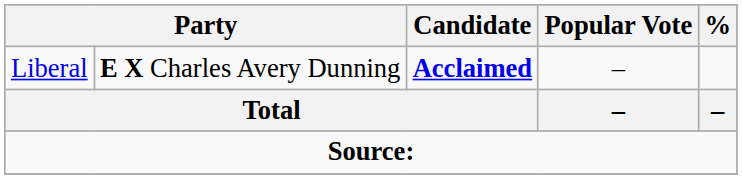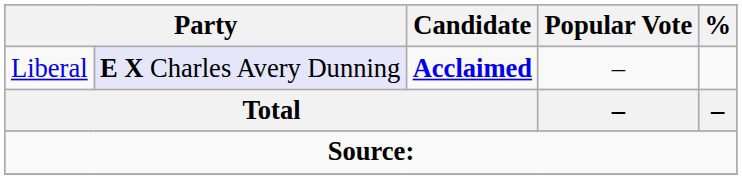(250, 67) no background -> (250, 67) lavender background
